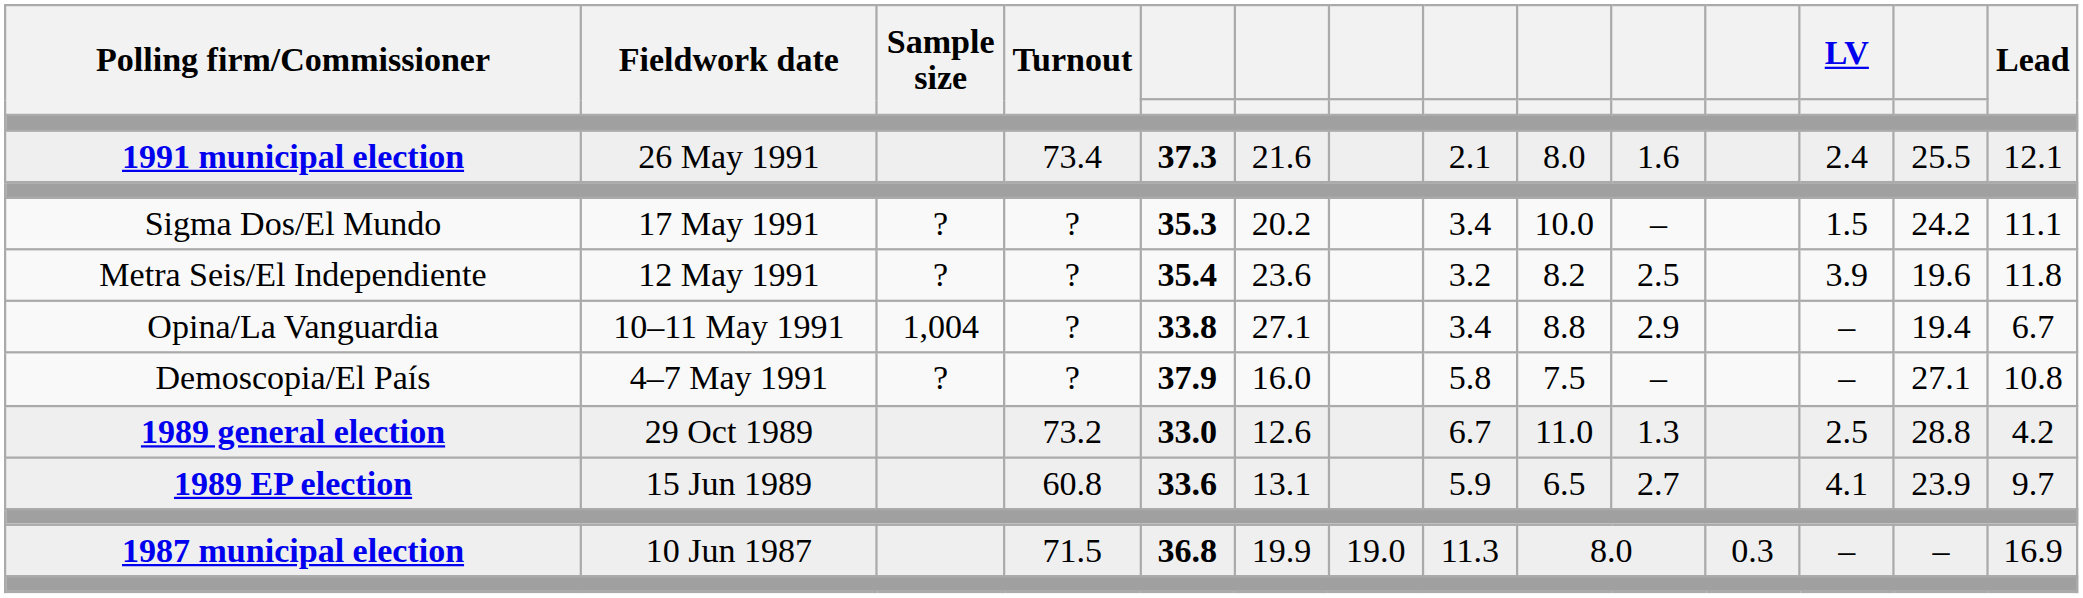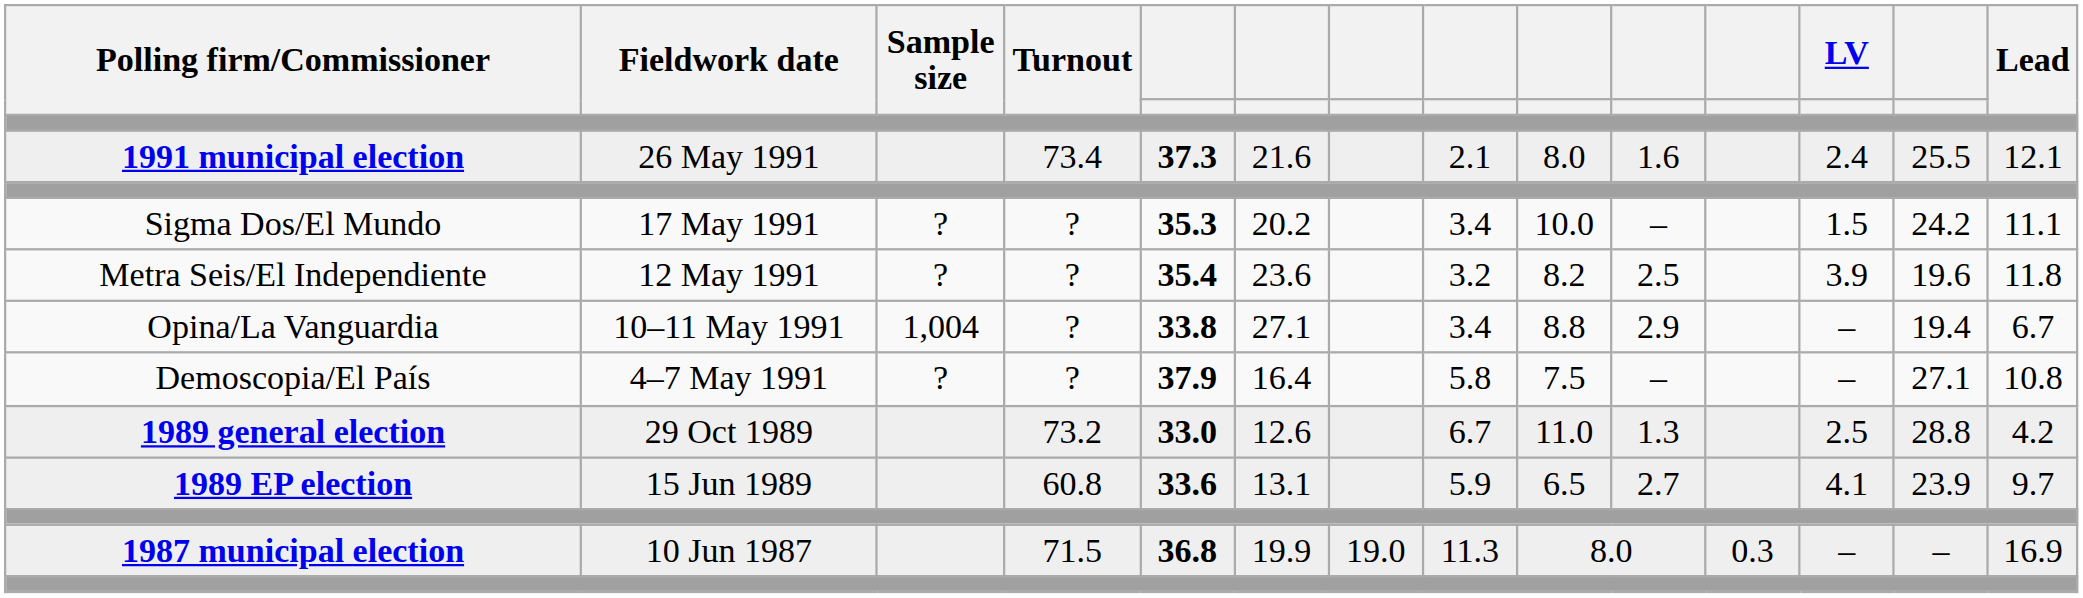(1281, 378) 16.0 -> (1281, 378) 16.4
